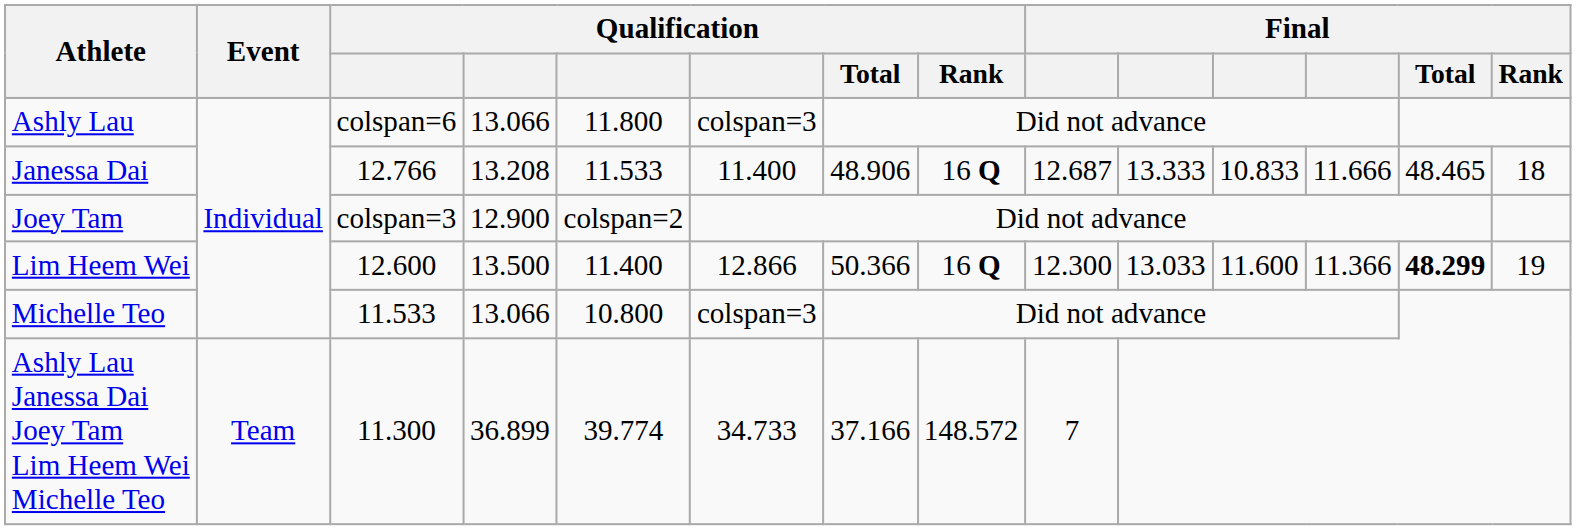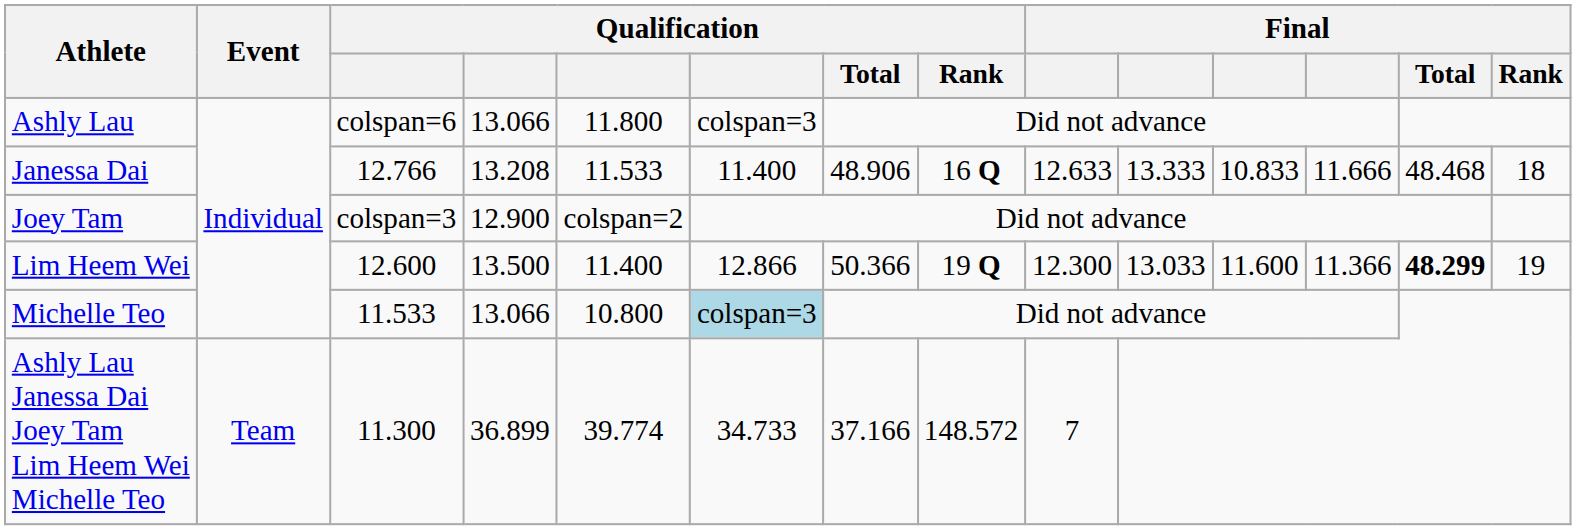(1072, 170) 12.687 -> (1072, 170) 12.633
(1445, 170) 48.465 -> (1445, 170) 48.468
(971, 266) 16 Q -> (971, 266) 19 Q
(757, 314) no background -> (757, 314) lightblue background
